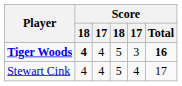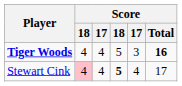(84, 52) bold -> (84, 52) normal
(84, 71) no background -> (84, 71) pink background
(119, 71) normal -> (119, 71) bold
